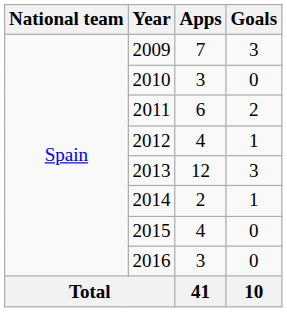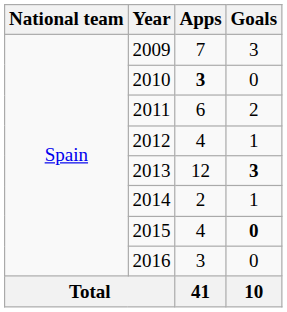(201, 79) normal -> (201, 79) bold
(254, 170) normal -> (254, 170) bold
(254, 230) normal -> (254, 230) bold
